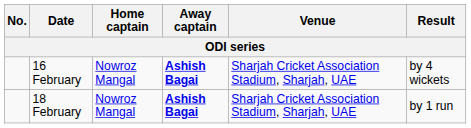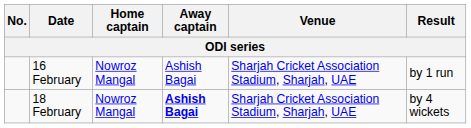(185, 73) bold -> (183, 73) normal
(429, 73) by 4 wickets -> (431, 73) by 1 run
(431, 106) by 1 run -> (429, 106) by 4 wickets
